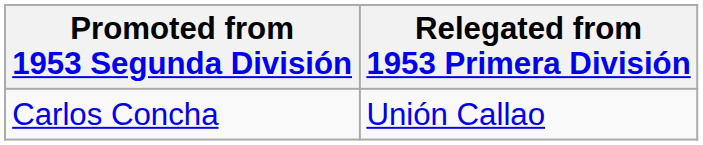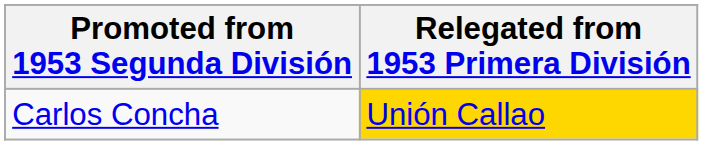(456, 113) no background -> (456, 113) gold background
